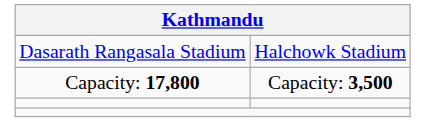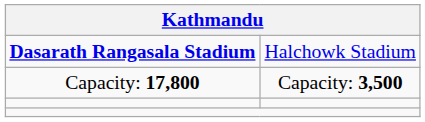(132, 51) normal -> (132, 51) bold
